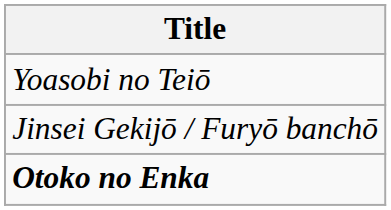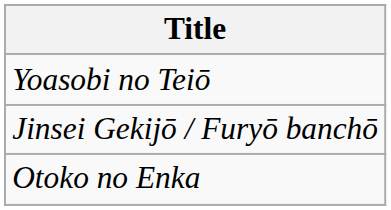(111, 178) bold -> (106, 178) normal
